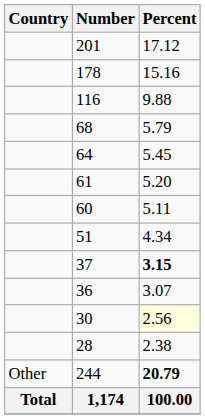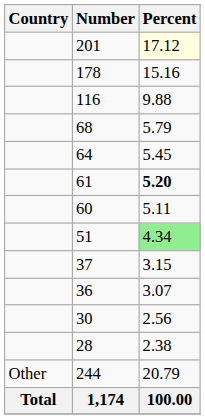(161, 45) no background -> (161, 45) lightyellow background
(157, 182) normal -> (157, 182) bold
(157, 237) no background -> (157, 237) lightgreen background
(157, 264) bold -> (157, 264) normal
(157, 318) lightyellow background -> (157, 318) no background
(161, 373) bold -> (161, 373) normal
